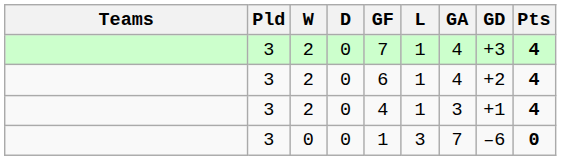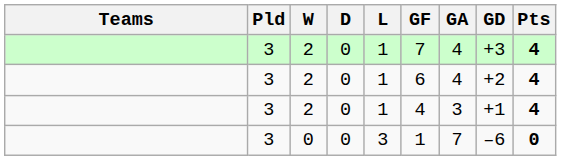columns swapped: (420, 20) <-> (383, 20)
